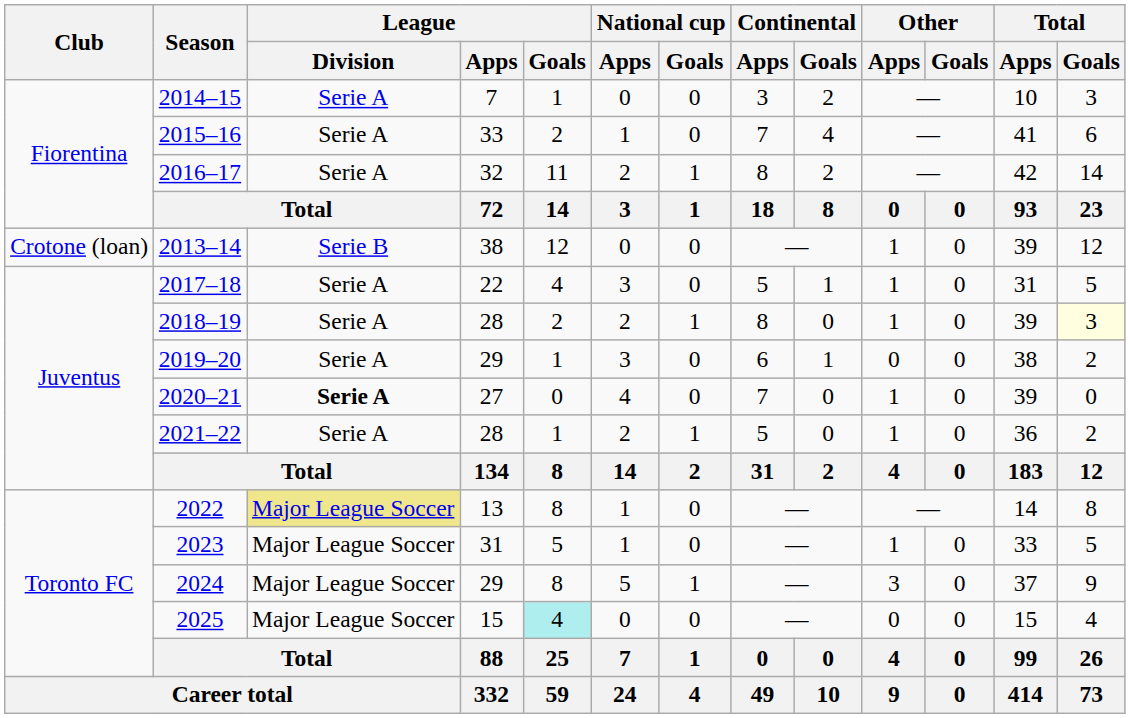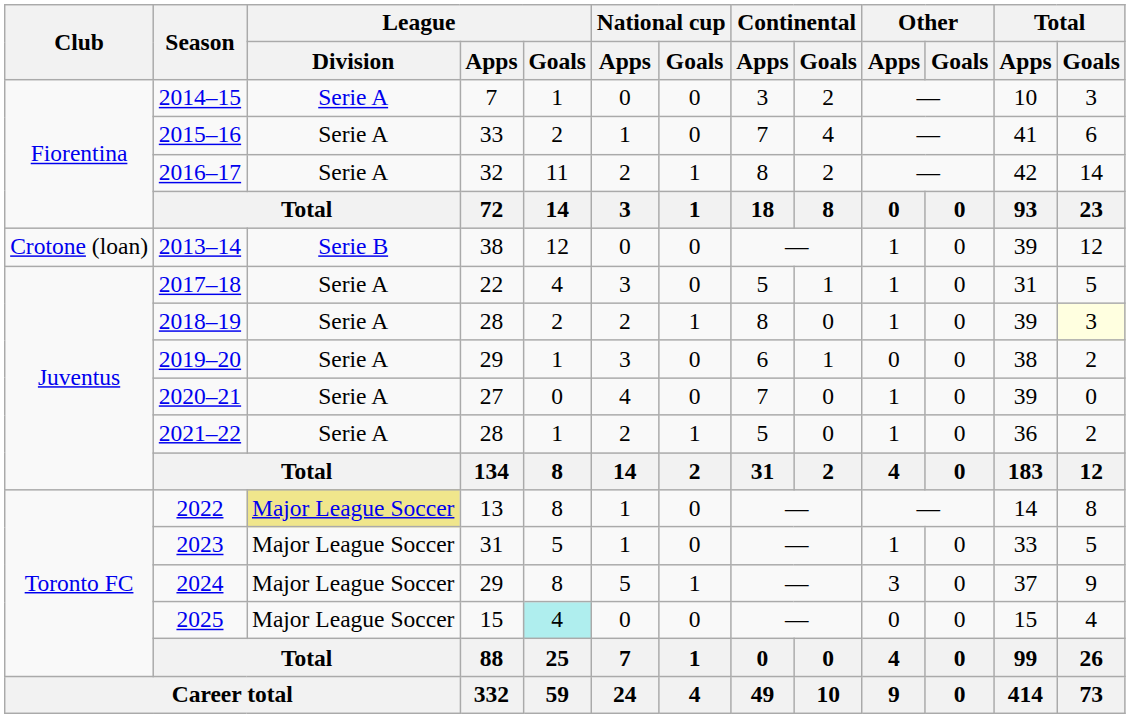(353, 396) bold -> (353, 396) normal
